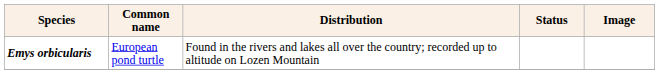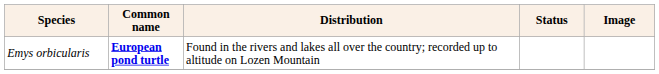(49, 53) bold -> (48, 53) normal
(138, 53) normal -> (140, 53) bold
